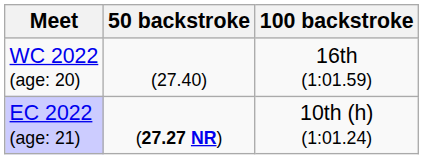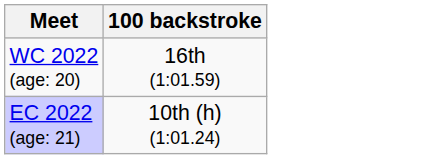- column: (179, 21)
